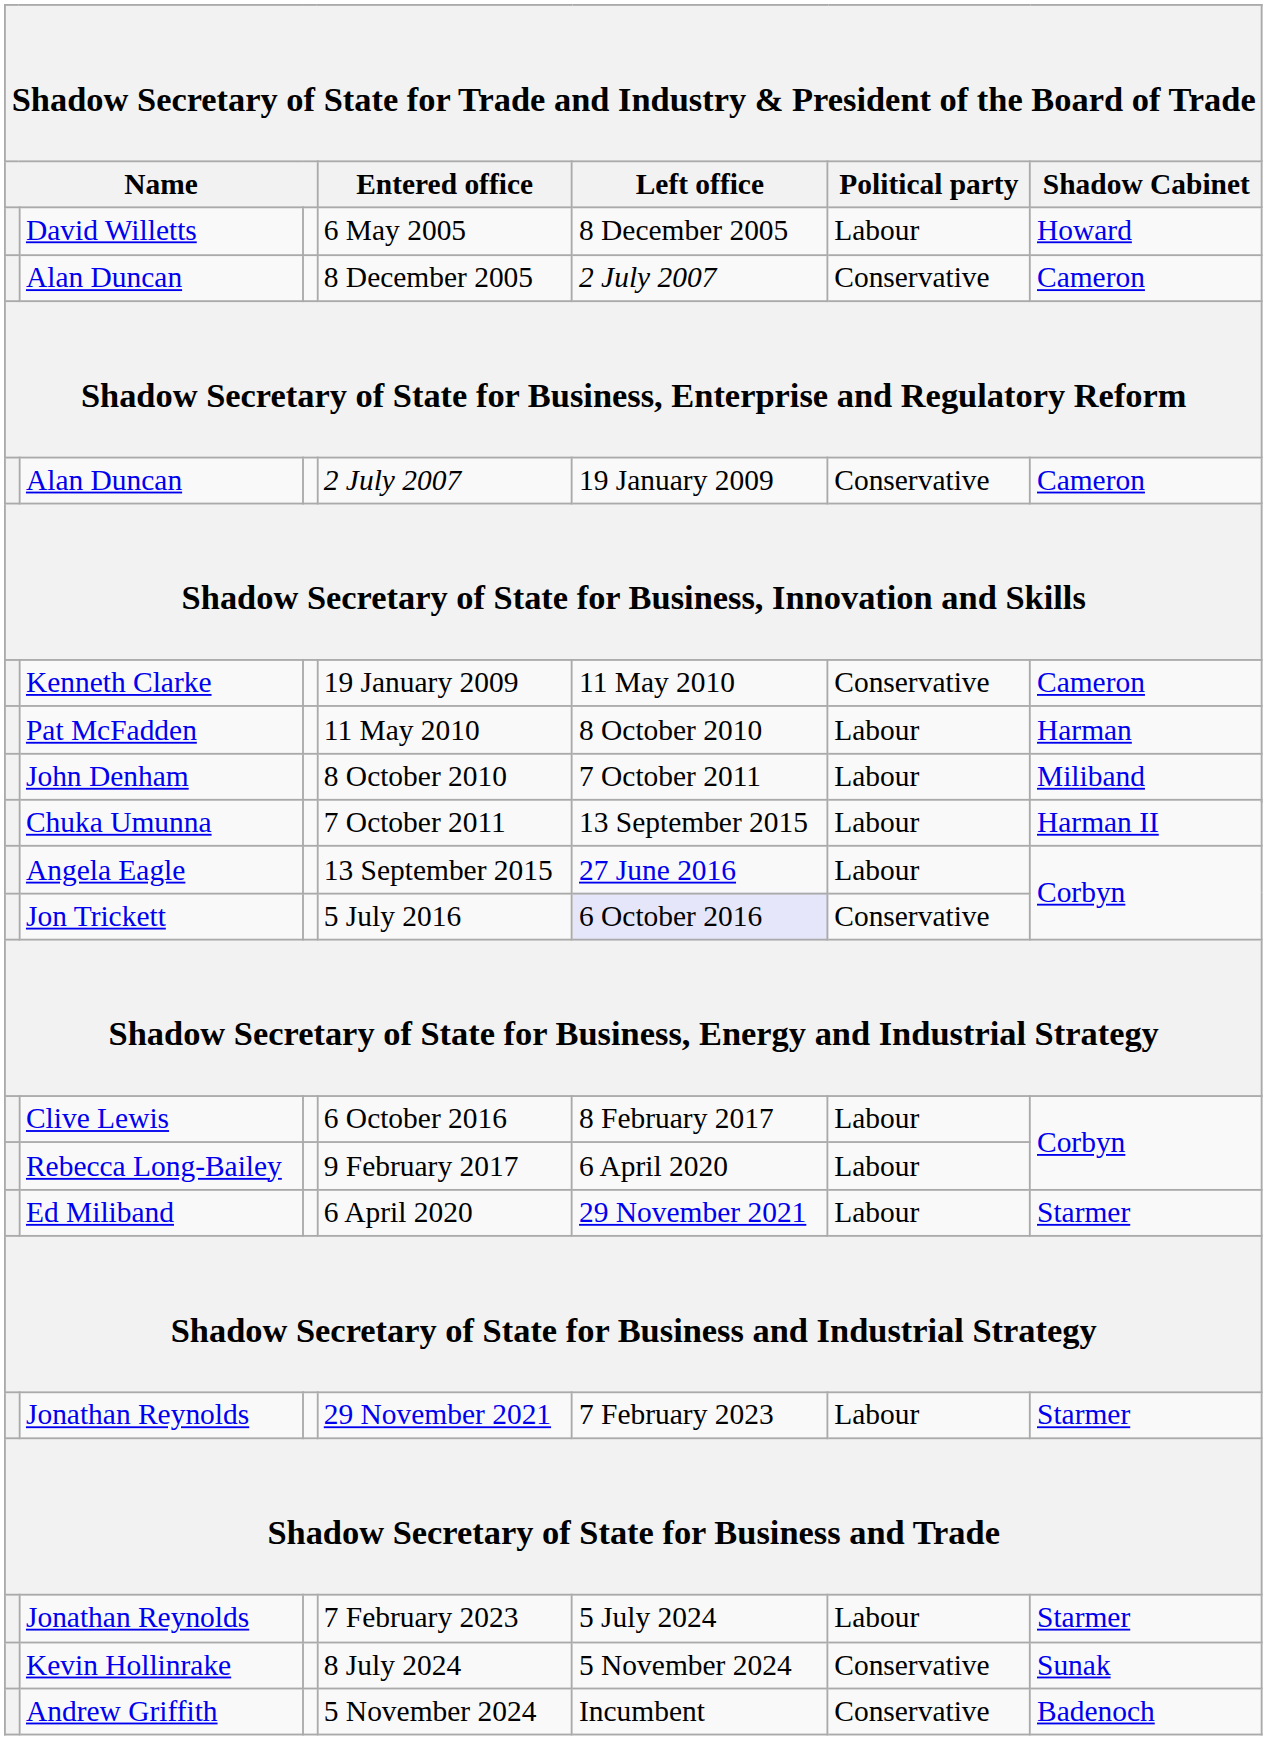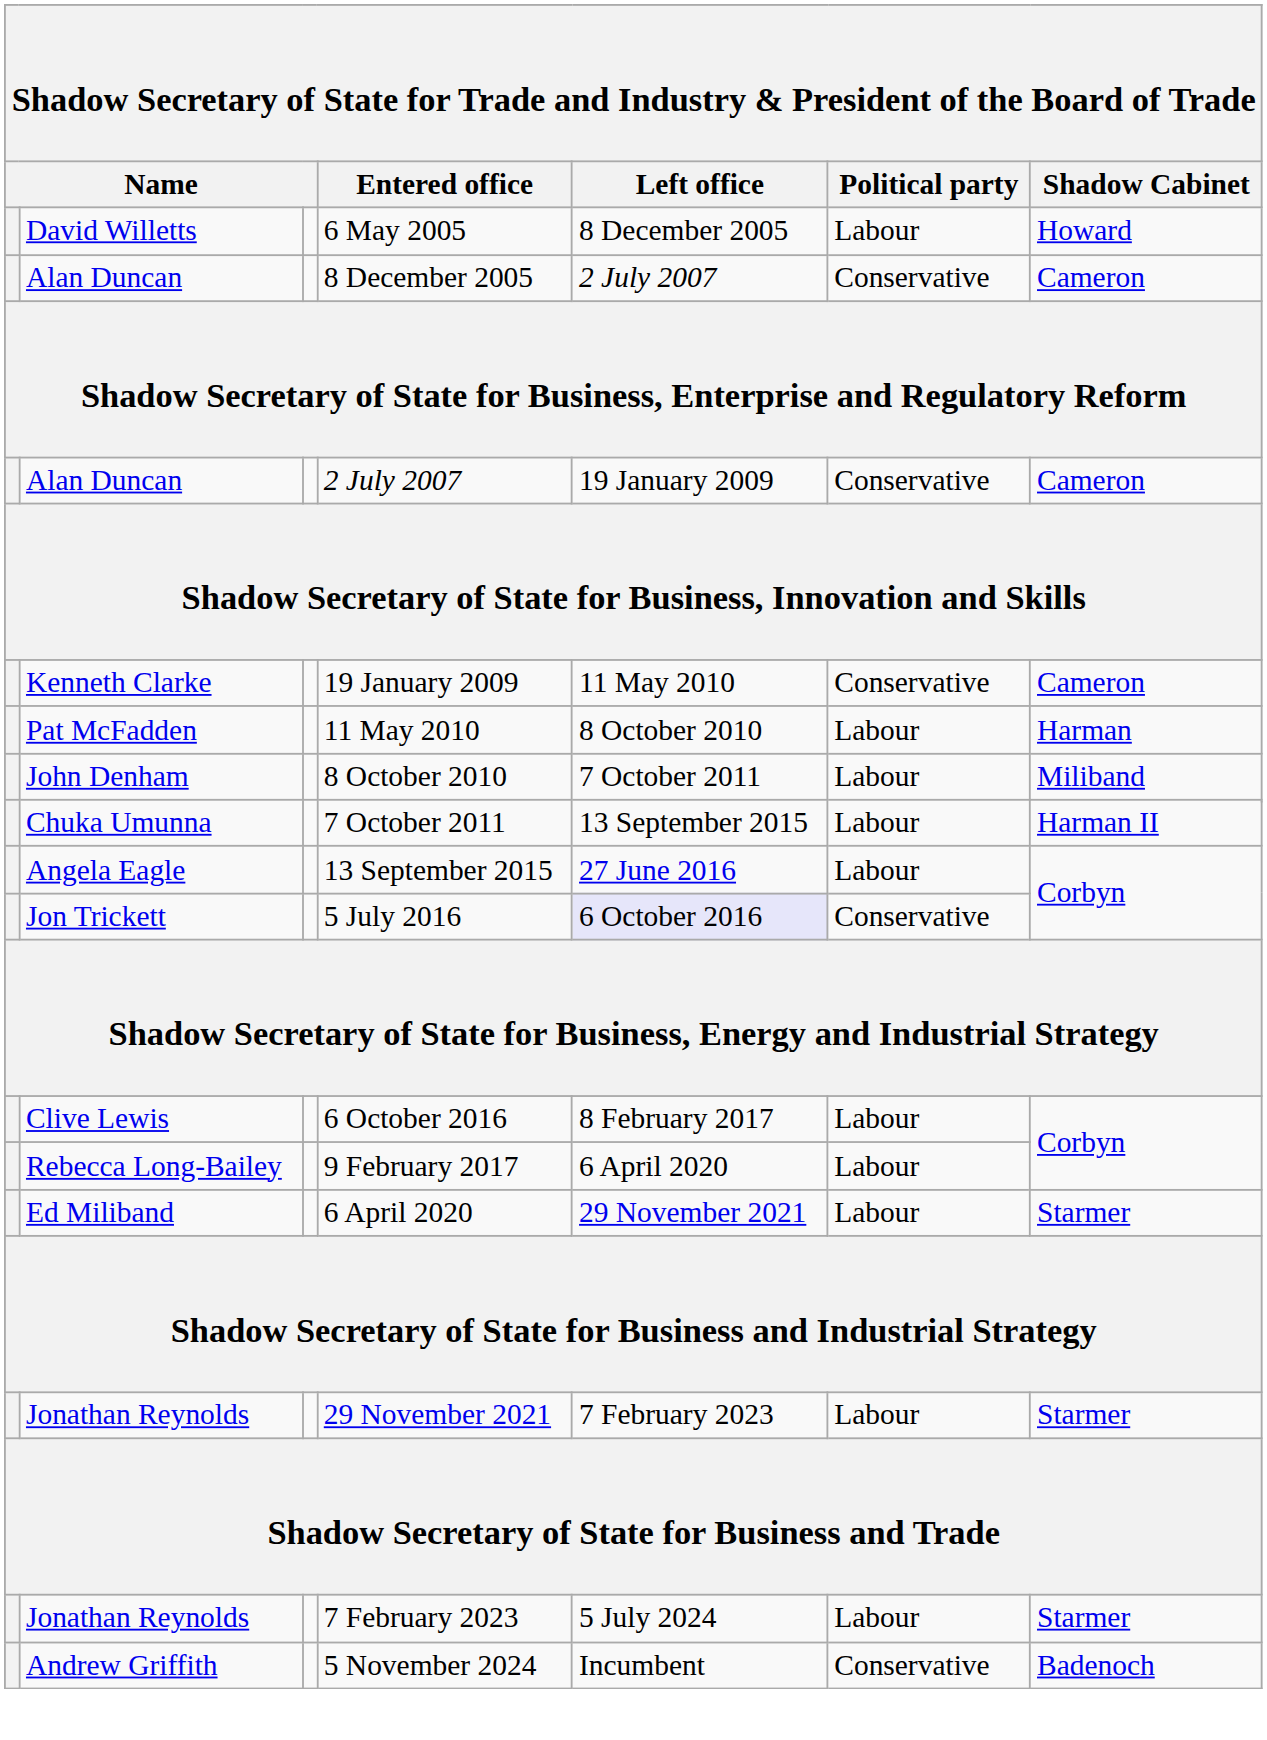- row: (129, 1664)
